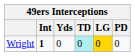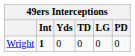(80, 43) paleturquoise background -> (80, 43) no background
(98, 43) gold background -> (98, 43) no background
